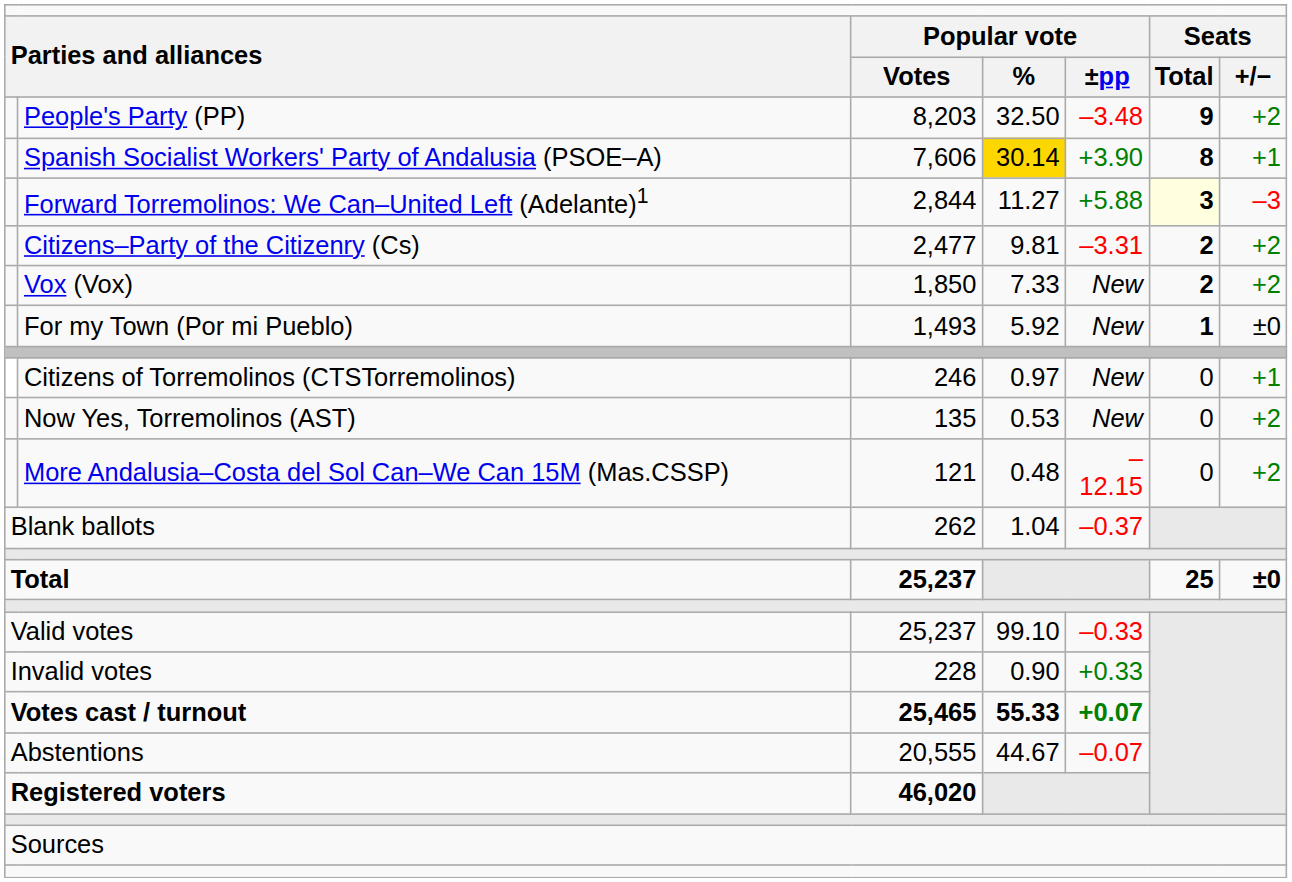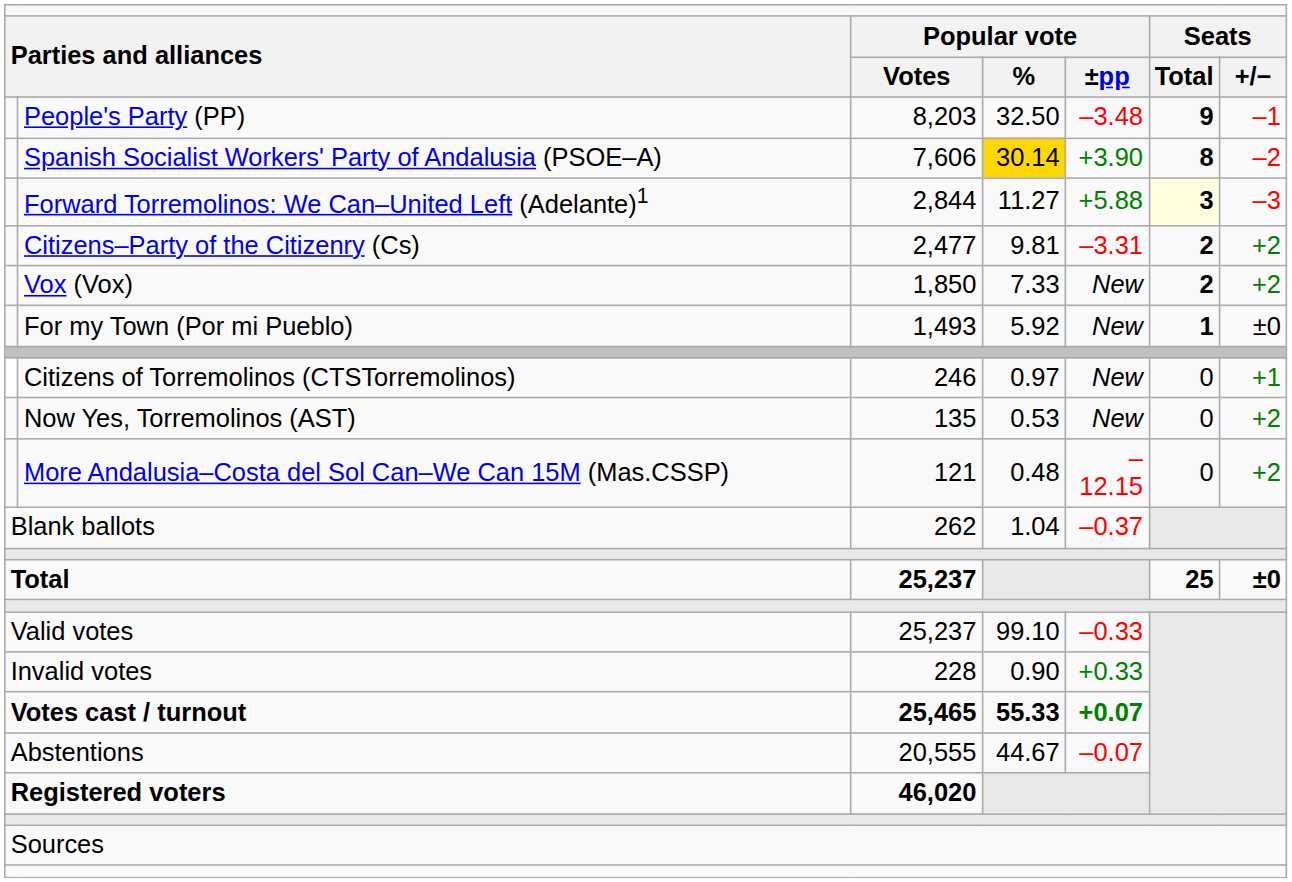(1266, 117) +2 -> (1267, 117) –1
(1266, 157) +1 -> (1267, 157) –2
